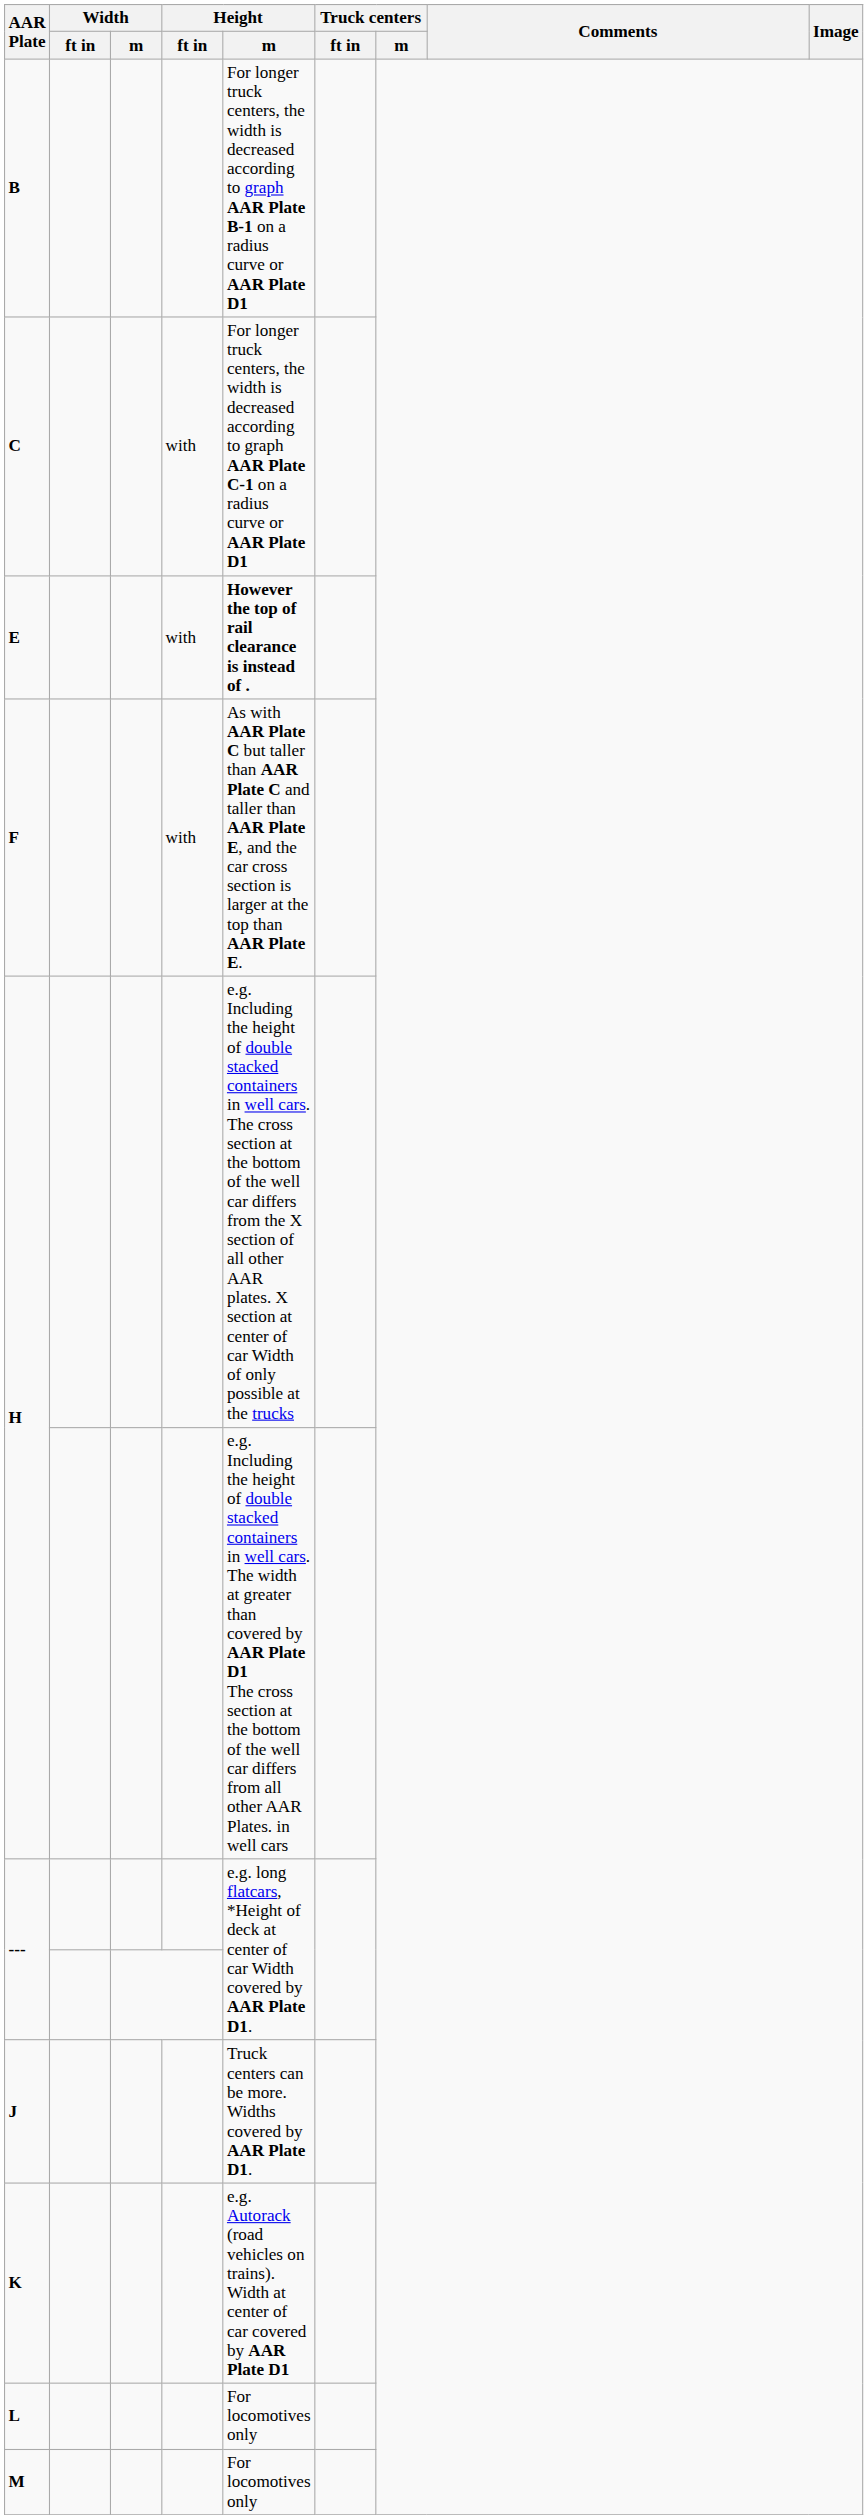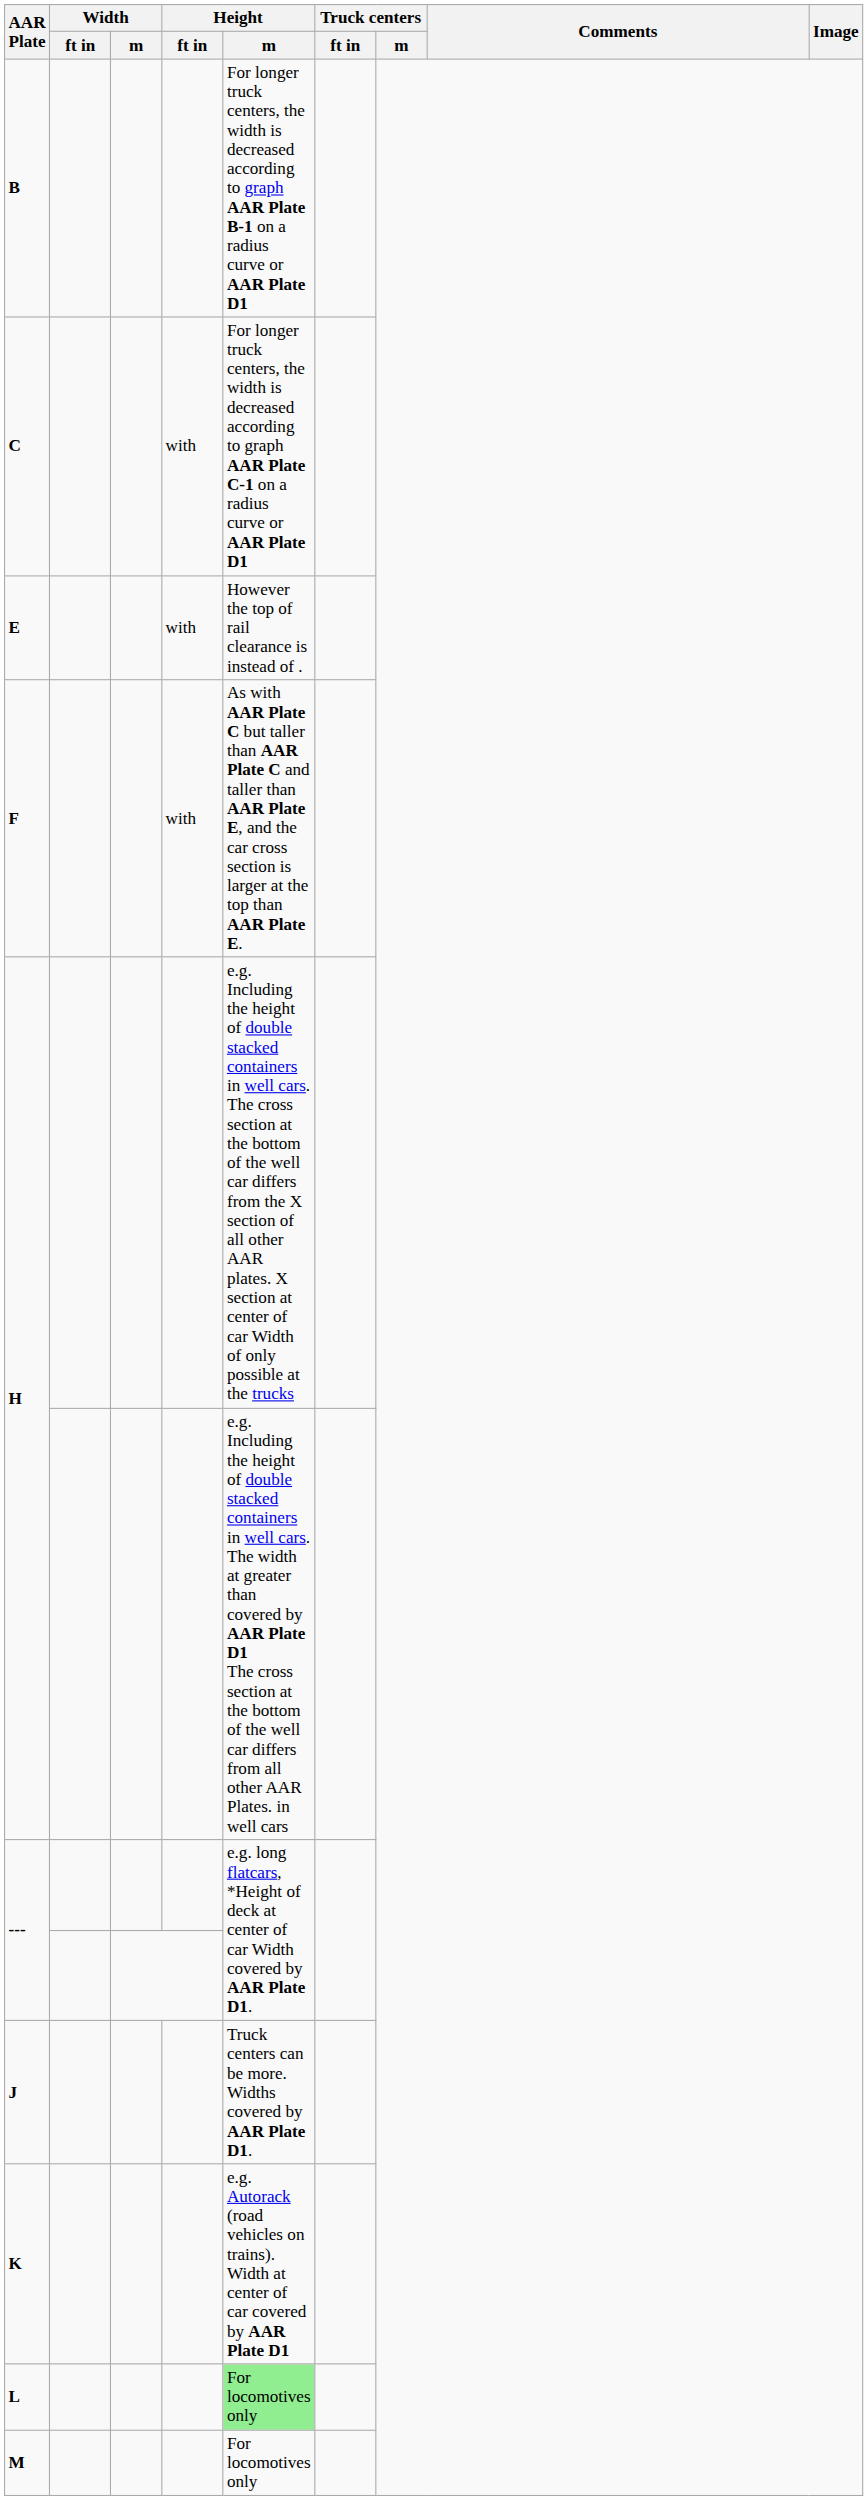(262, 637) bold -> (267, 627) normal
(269, 2416) no background -> (269, 2396) lightgreen background
